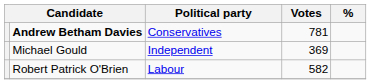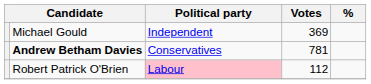rows swapped: (77, 32) <-> (50, 50)
(166, 69) no background -> (166, 69) pink background
(318, 69) 582 -> (319, 69) 112
